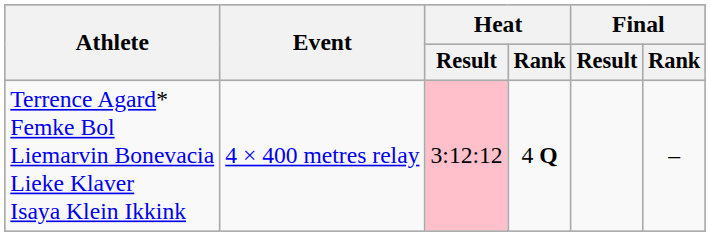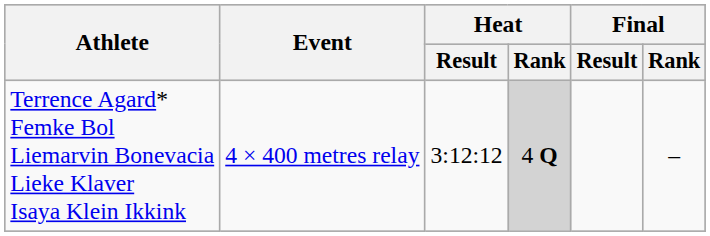(467, 155) pink background -> (467, 155) no background
(540, 155) no background -> (540, 155) lightgrey background
